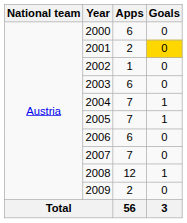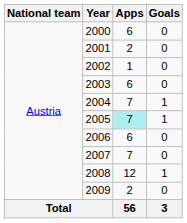(164, 48) gold background -> (164, 48) no background
(130, 119) no background -> (130, 119) paleturquoise background
